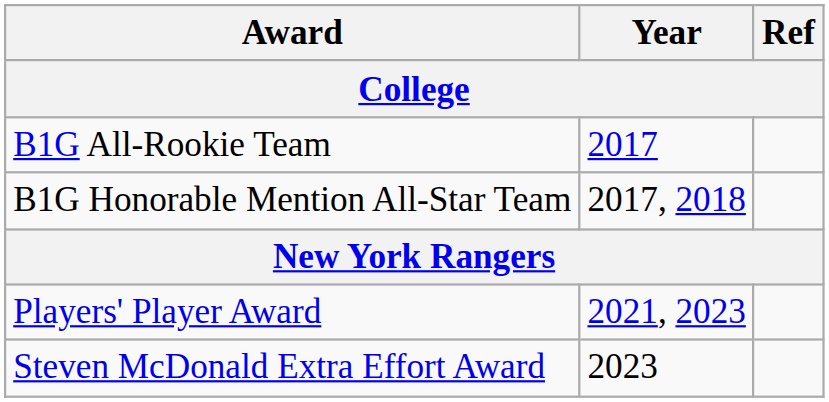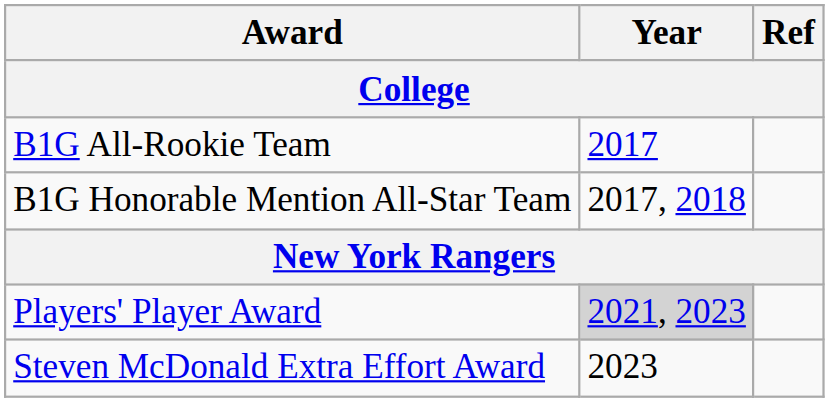(667, 311) no background -> (667, 311) lightgrey background
